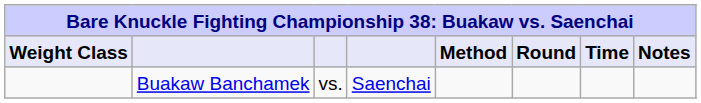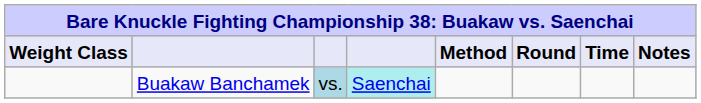(331, 83) no background -> (331, 83) lightblue background
(391, 83) no background -> (391, 83) paleturquoise background
